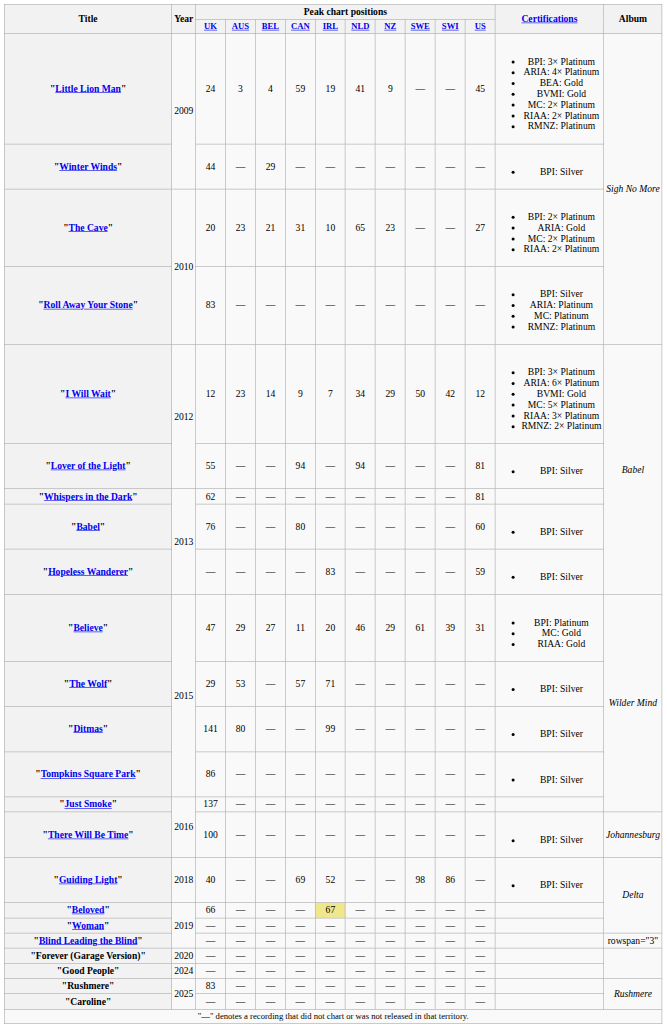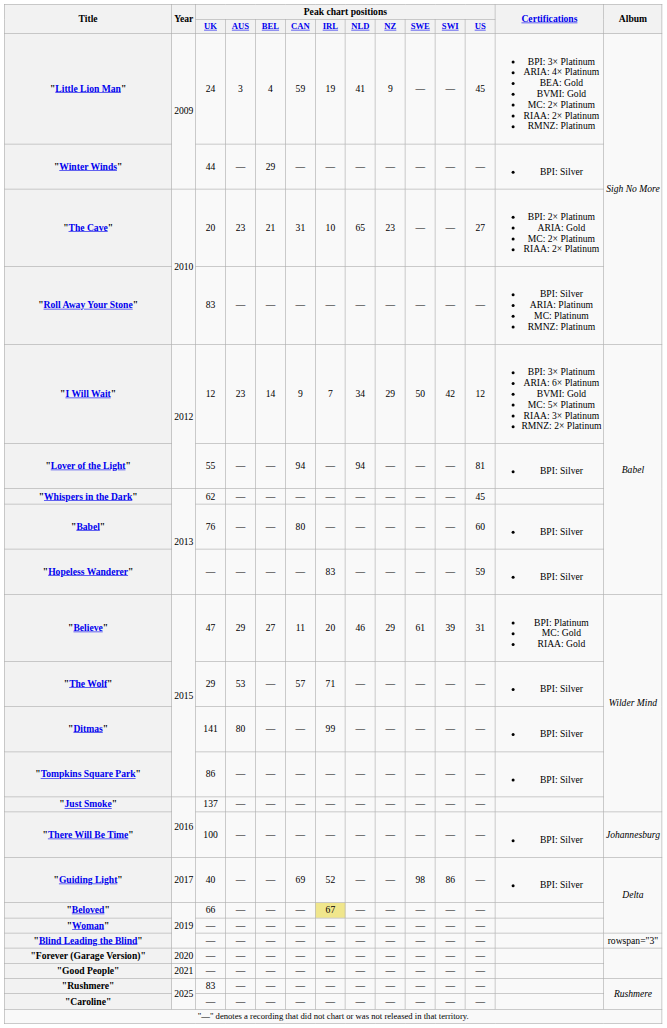(480, 496) 81 -> (480, 496) 45
(184, 880) 2018 -> (184, 880) 2017
(184, 971) 2024 -> (184, 971) 2021
